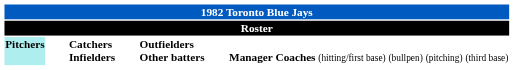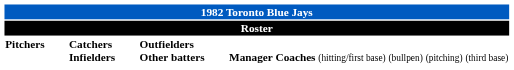(25, 44) paleturquoise background -> (25, 44) no background
